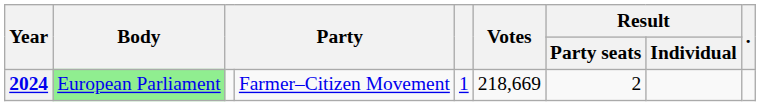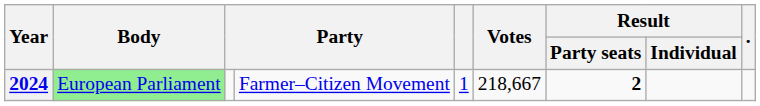(509, 85) 218,669 -> (509, 85) 218,667
(636, 85) normal -> (636, 85) bold
